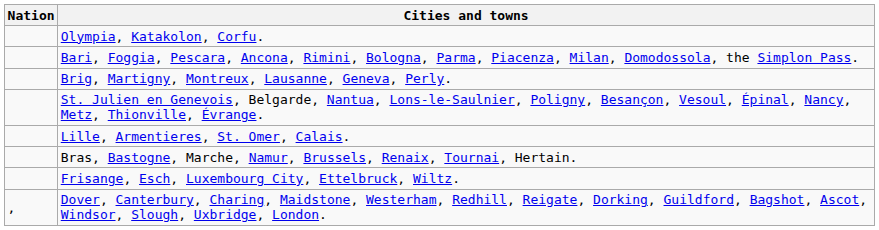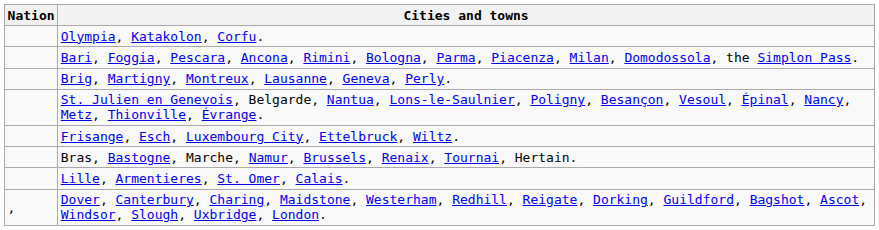rows swapped: (260, 178) <-> (206, 136)
